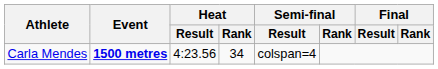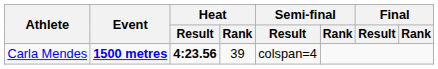(195, 54) normal -> (195, 54) bold
(237, 54) 34 -> (237, 54) 39
